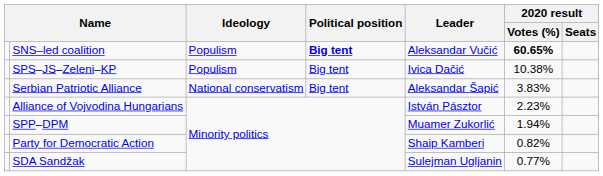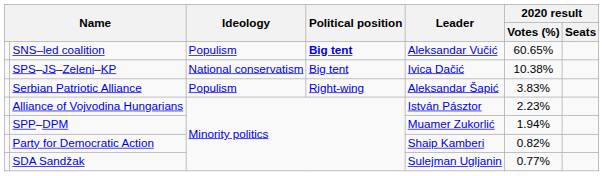(533, 50) bold -> (533, 50) normal
(213, 69) Populism -> (246, 69) National conservatism
(246, 87) National conservatism -> (213, 87) Populism
(329, 87) Big tent -> (336, 87) Right-wing
